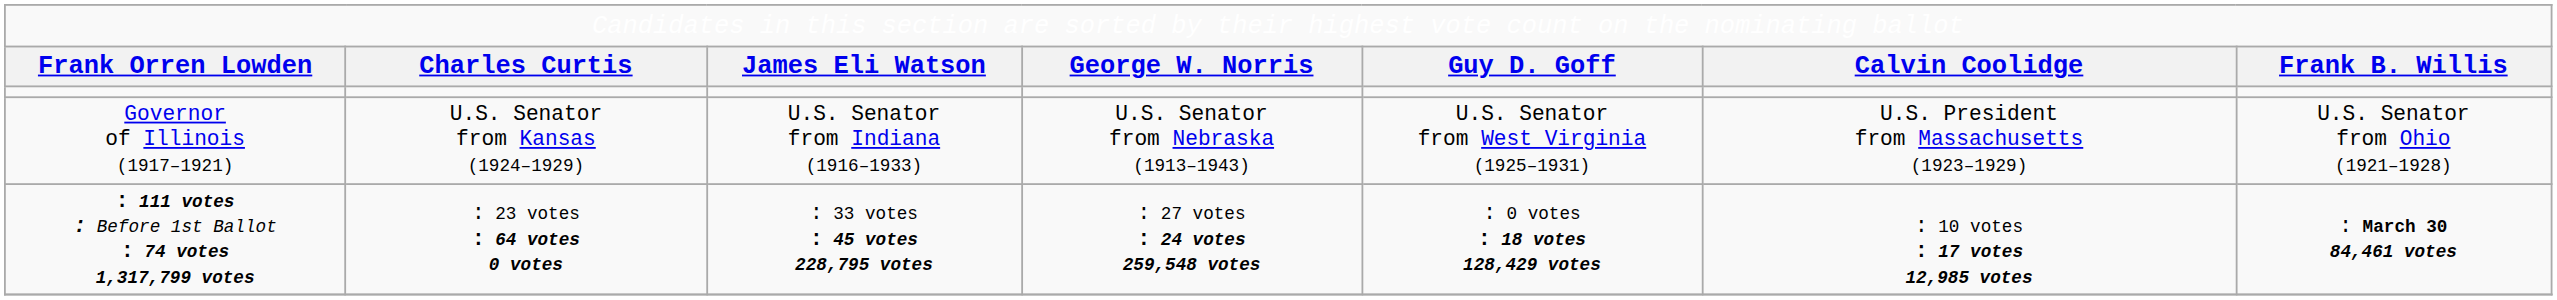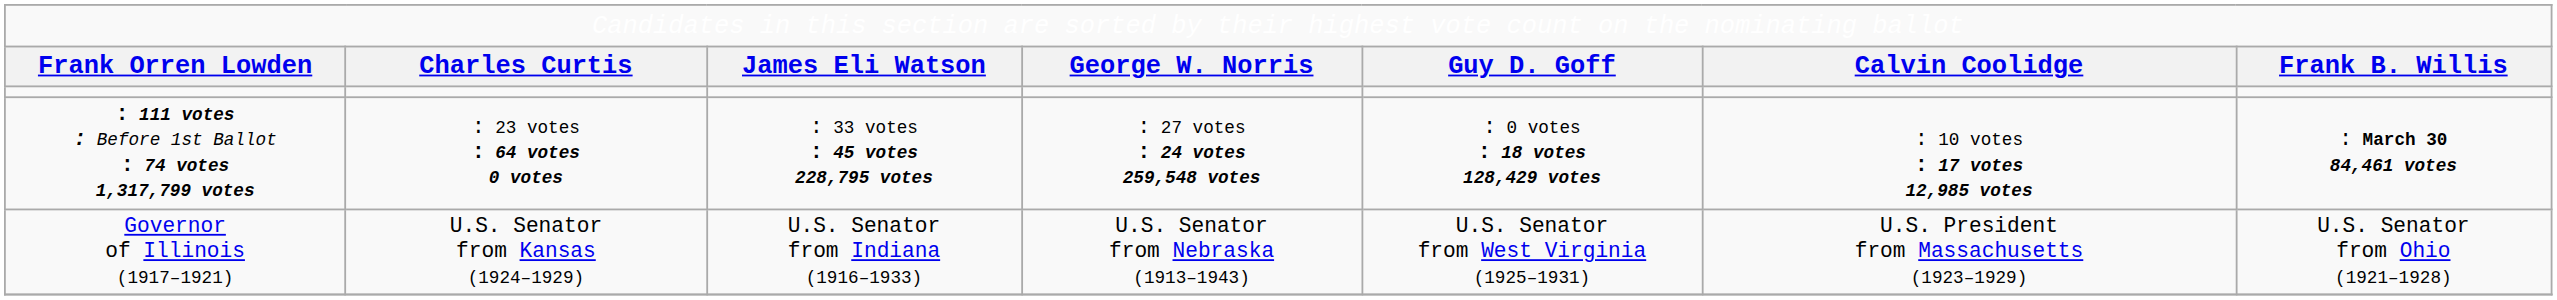rows swapped: (175, 139) <-> (175, 239)
